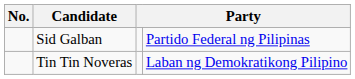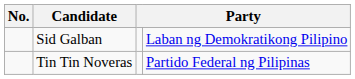(228, 39) Partido Federal ng Pilipinas -> (247, 39) Laban ng Demokratikong Pilipino
(247, 62) Laban ng Demokratikong Pilipino -> (228, 62) Partido Federal ng Pilipinas
